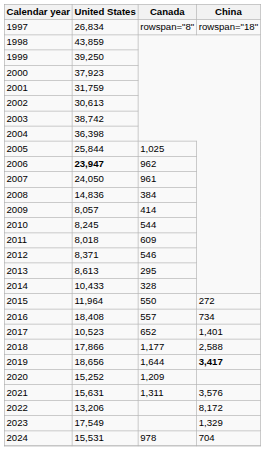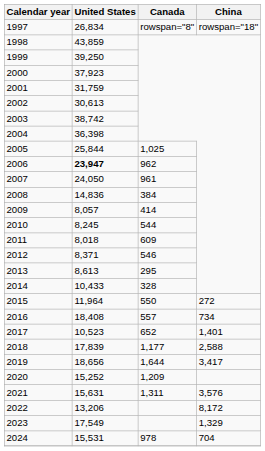(89, 347) 17,866 -> (89, 347) 17,839
(211, 362) bold -> (211, 362) normal
